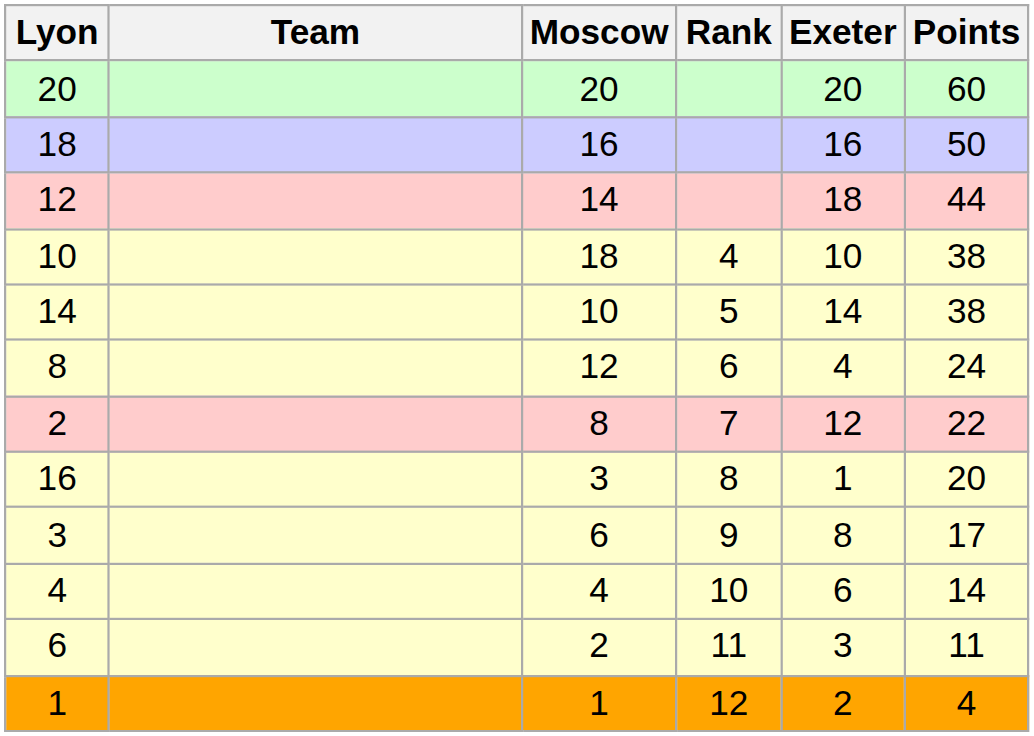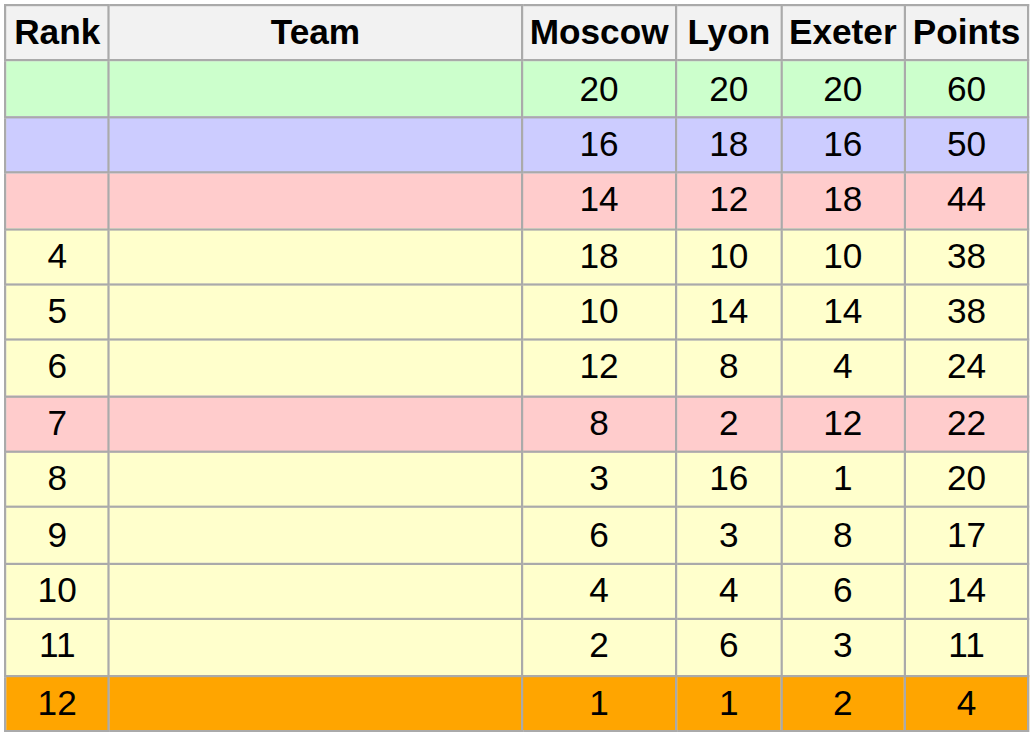columns swapped: (729, 32) <-> (57, 32)
